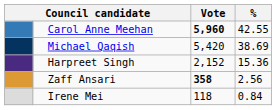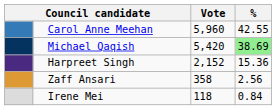(209, 30) bold -> (209, 30) normal
(253, 46) no background -> (253, 46) lightgreen background
(203, 80) bold -> (203, 80) normal
